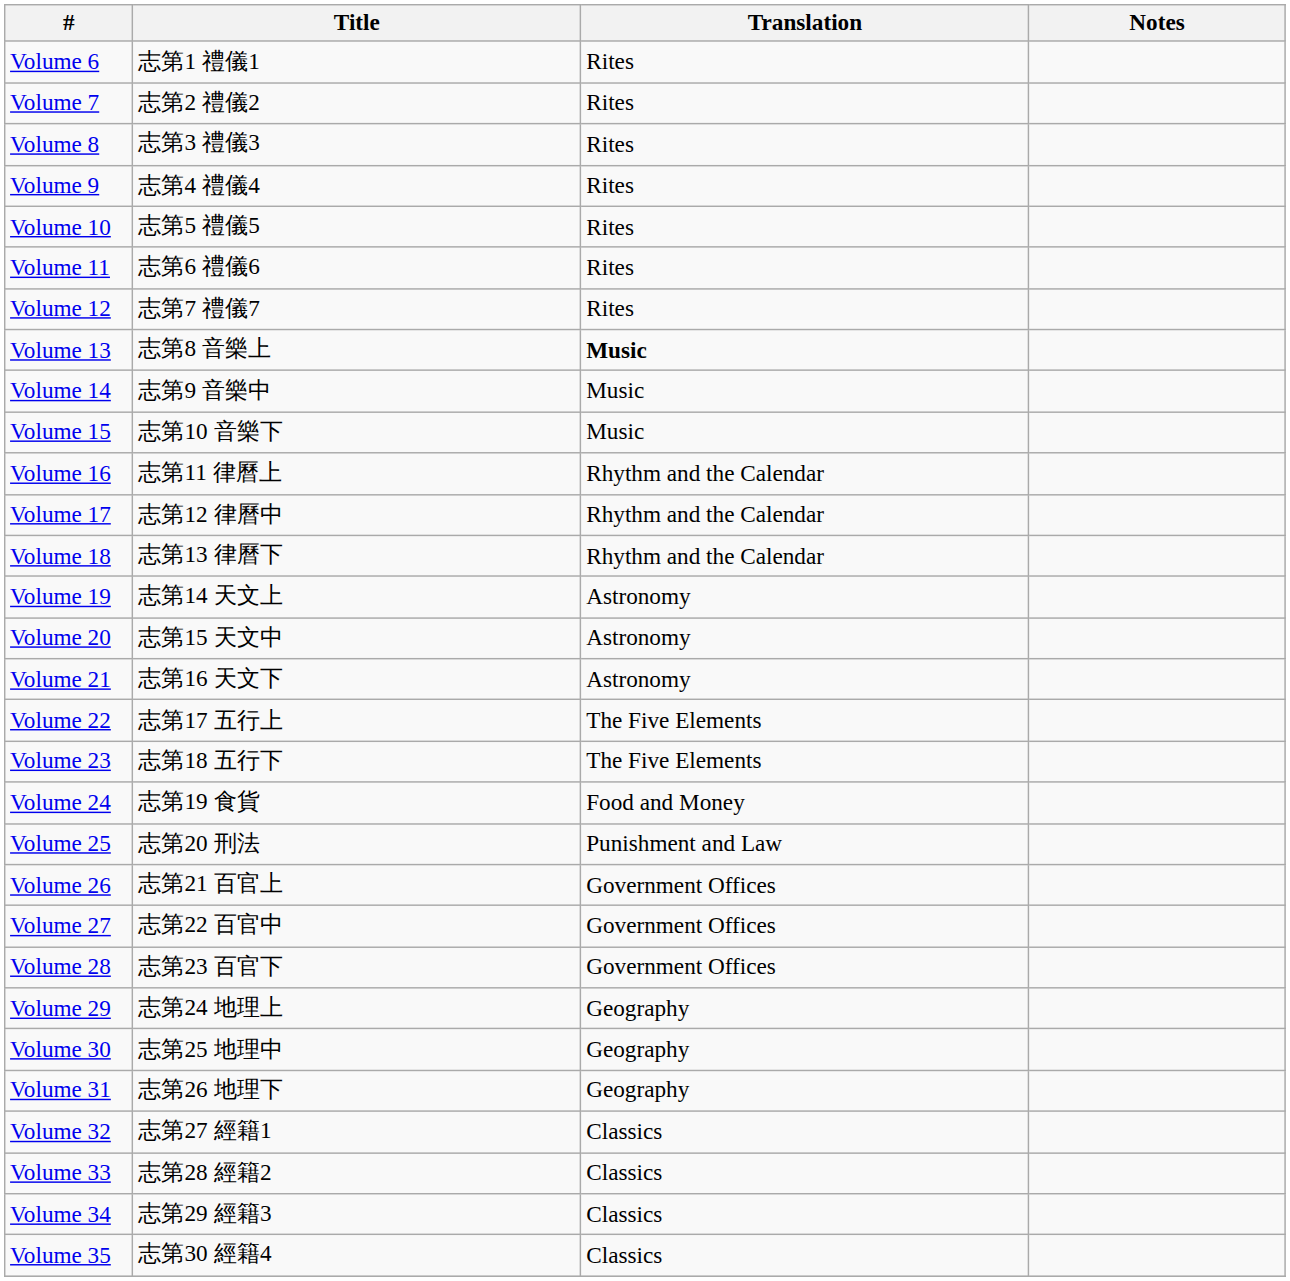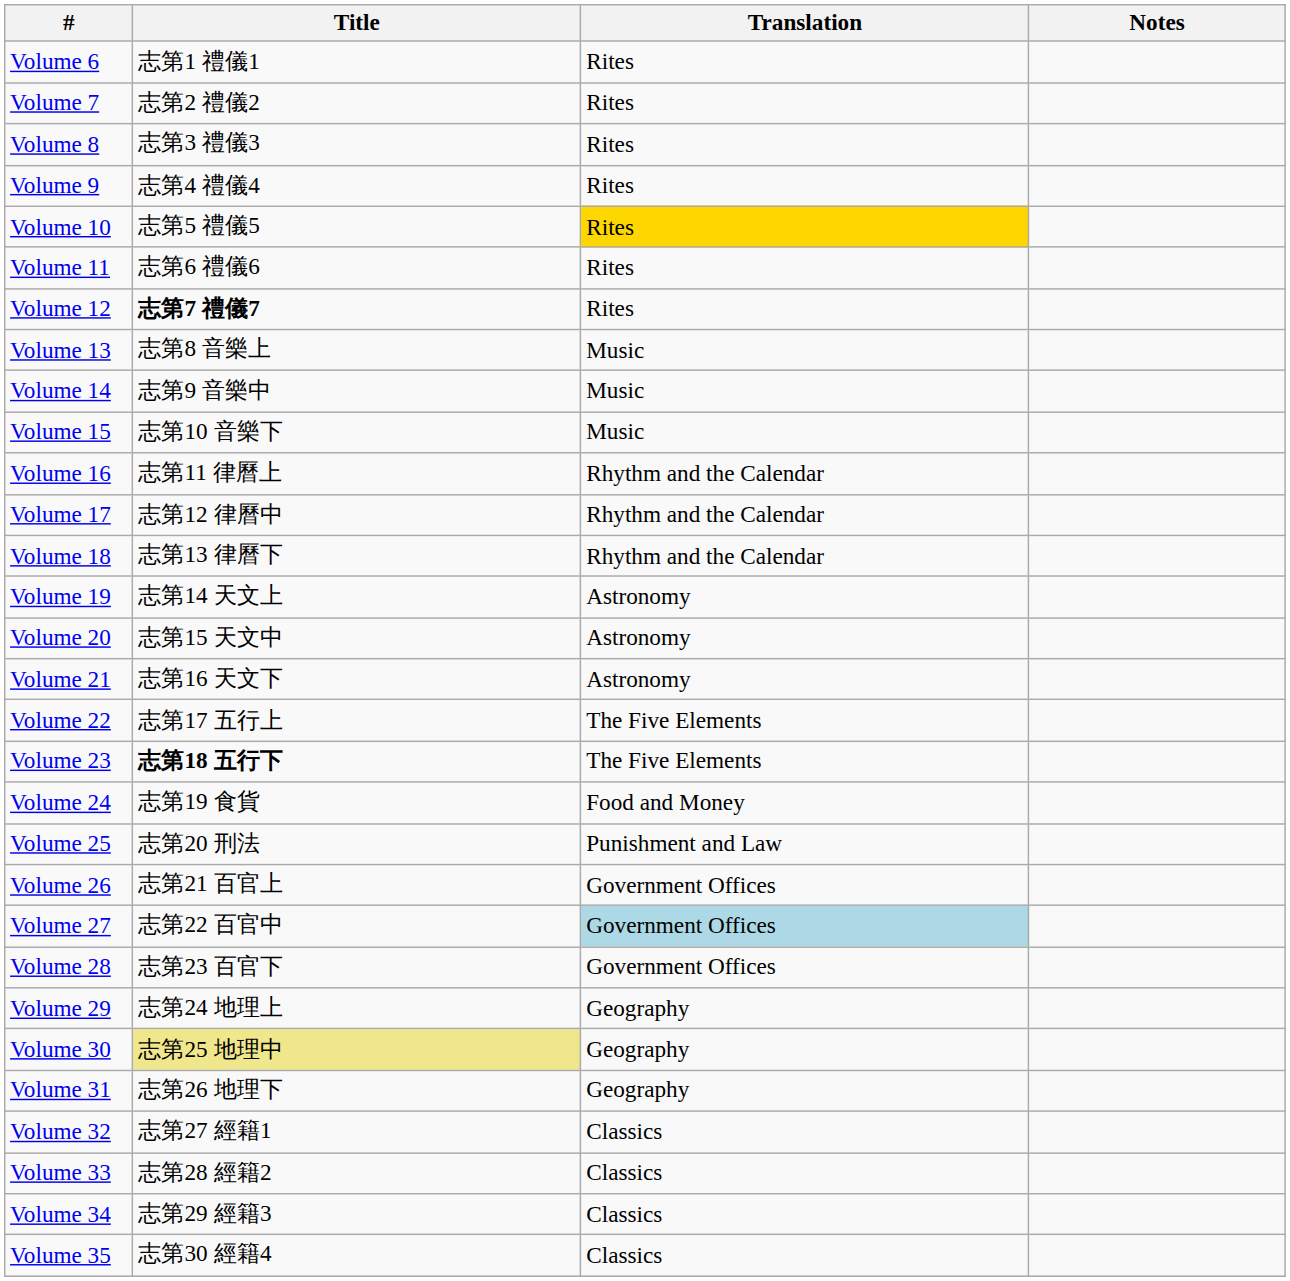(610, 226) no background -> (610, 226) gold background
(199, 308) normal -> (199, 308) bold
(617, 349) bold -> (615, 349) normal
(211, 760) normal -> (211, 760) bold
(681, 925) no background -> (681, 925) lightblue background
(211, 1048) no background -> (211, 1048) khaki background
